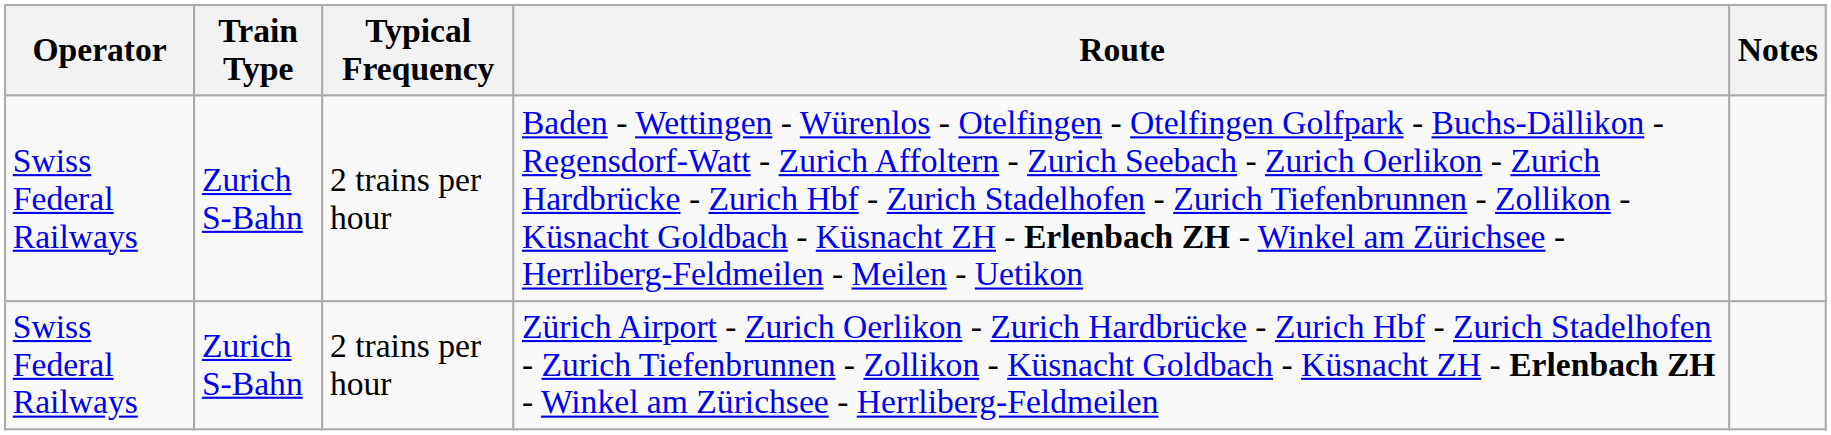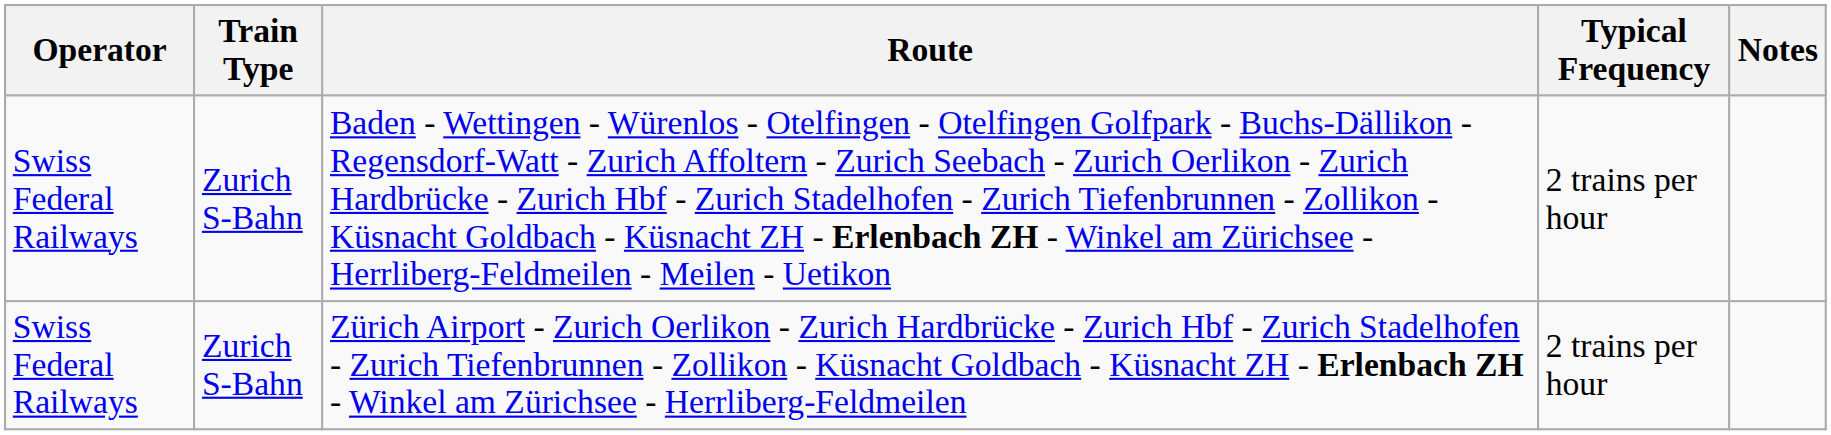columns swapped: (1122, 50) <-> (418, 50)
